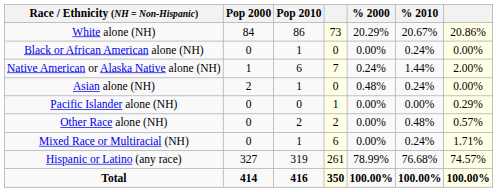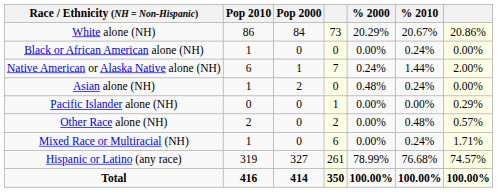columns swapped: (249, 13) <-> (299, 13)
